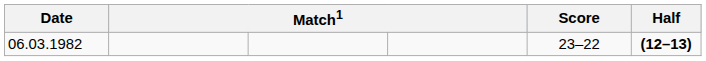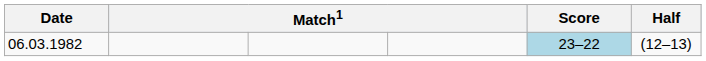(579, 43) no background -> (579, 43) lightblue background
(666, 43) bold -> (666, 43) normal
